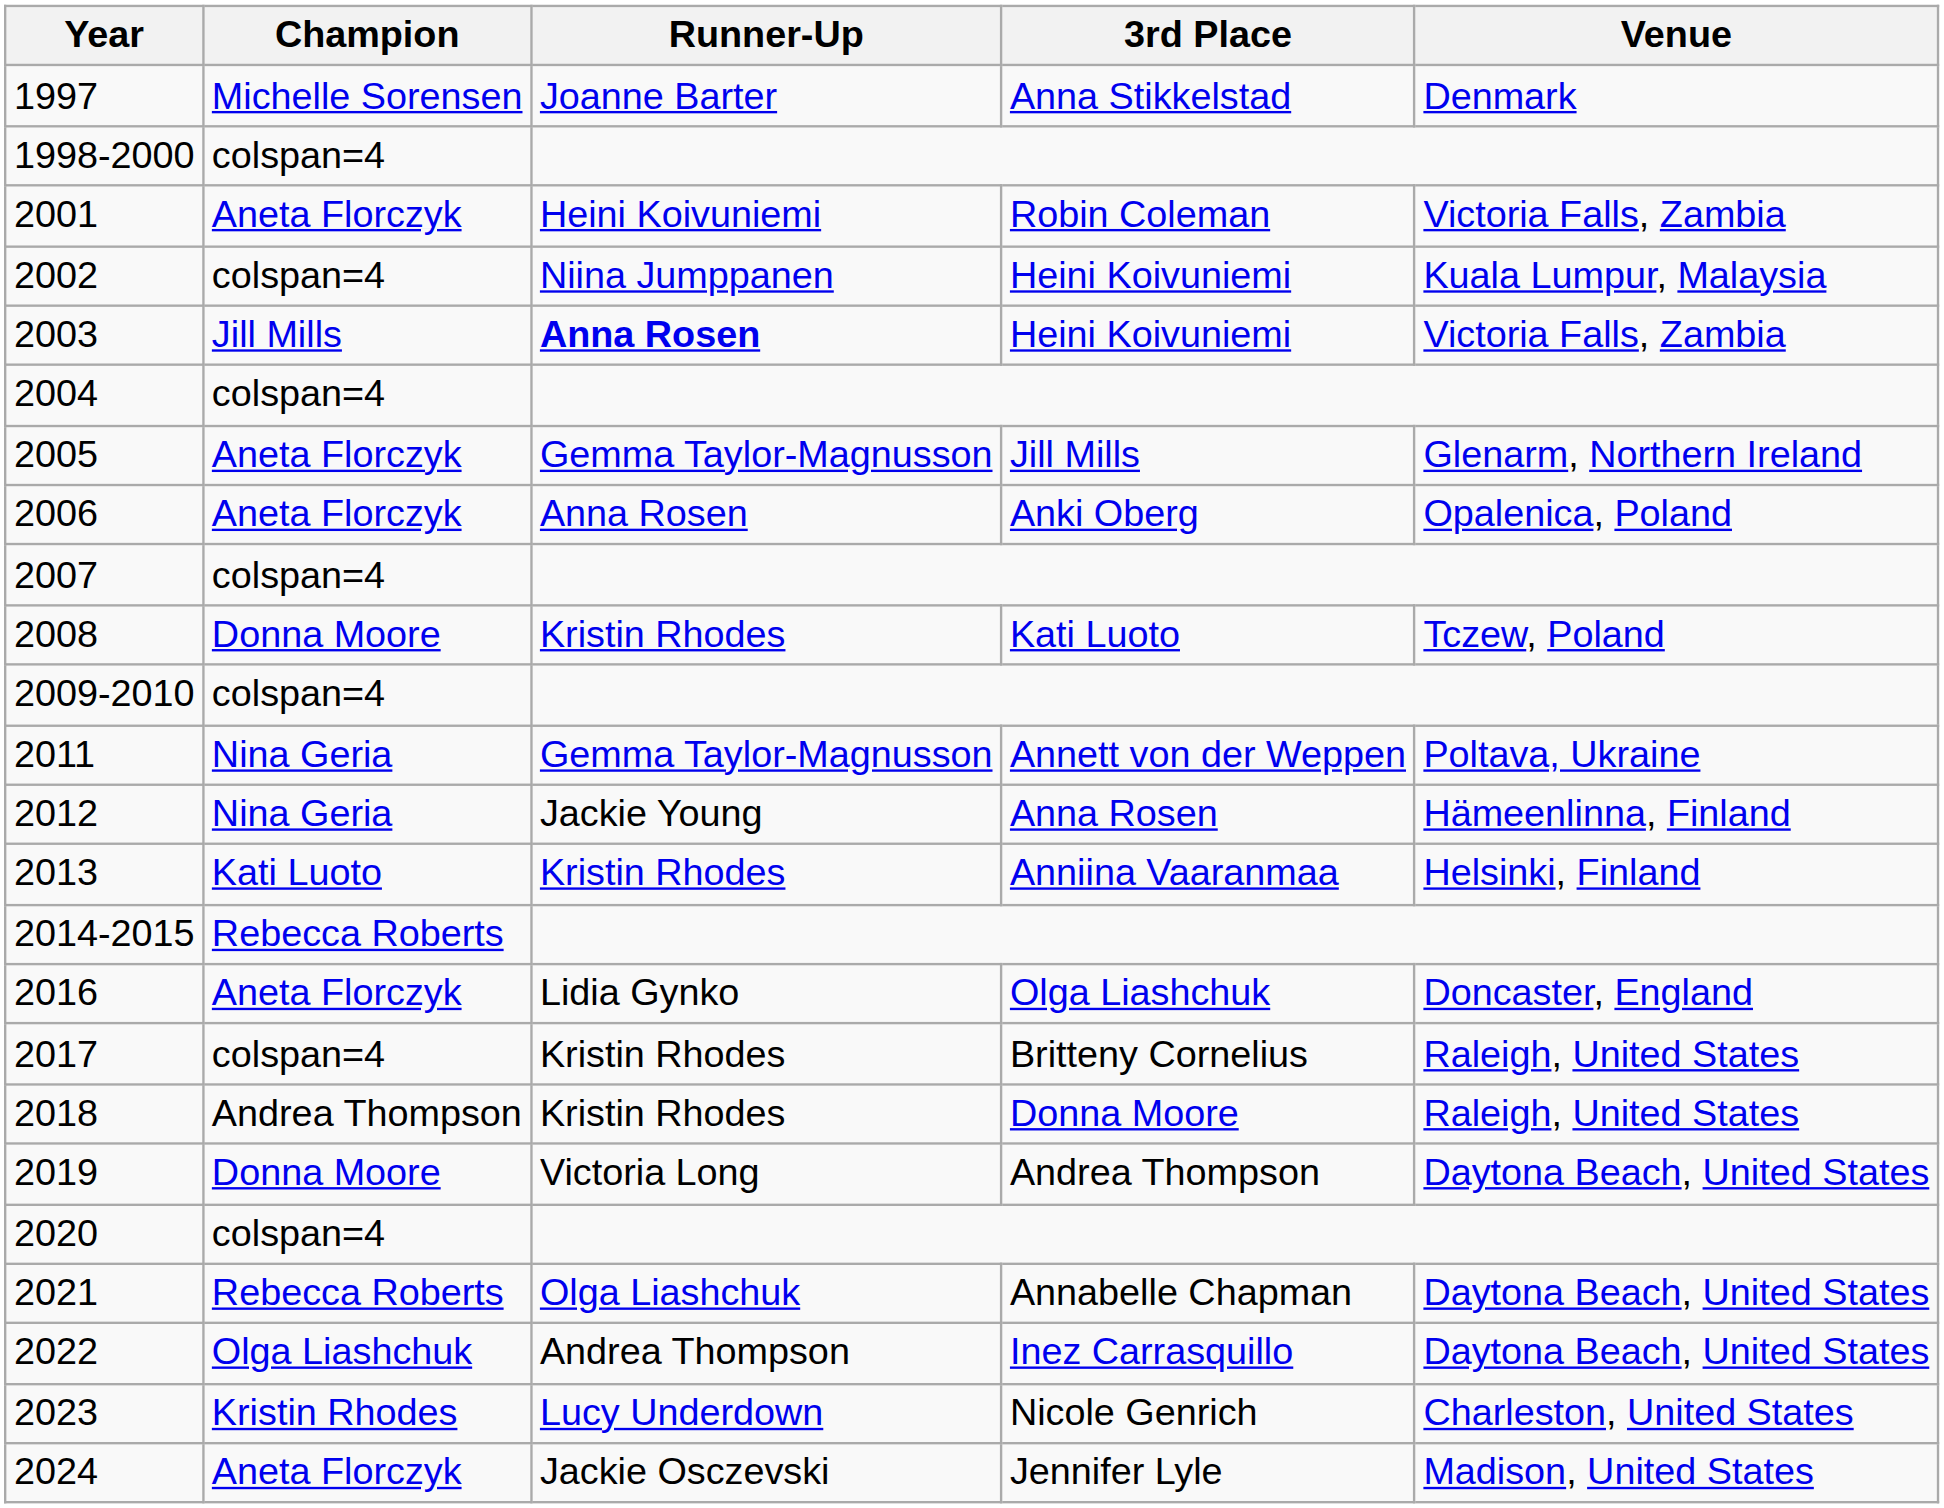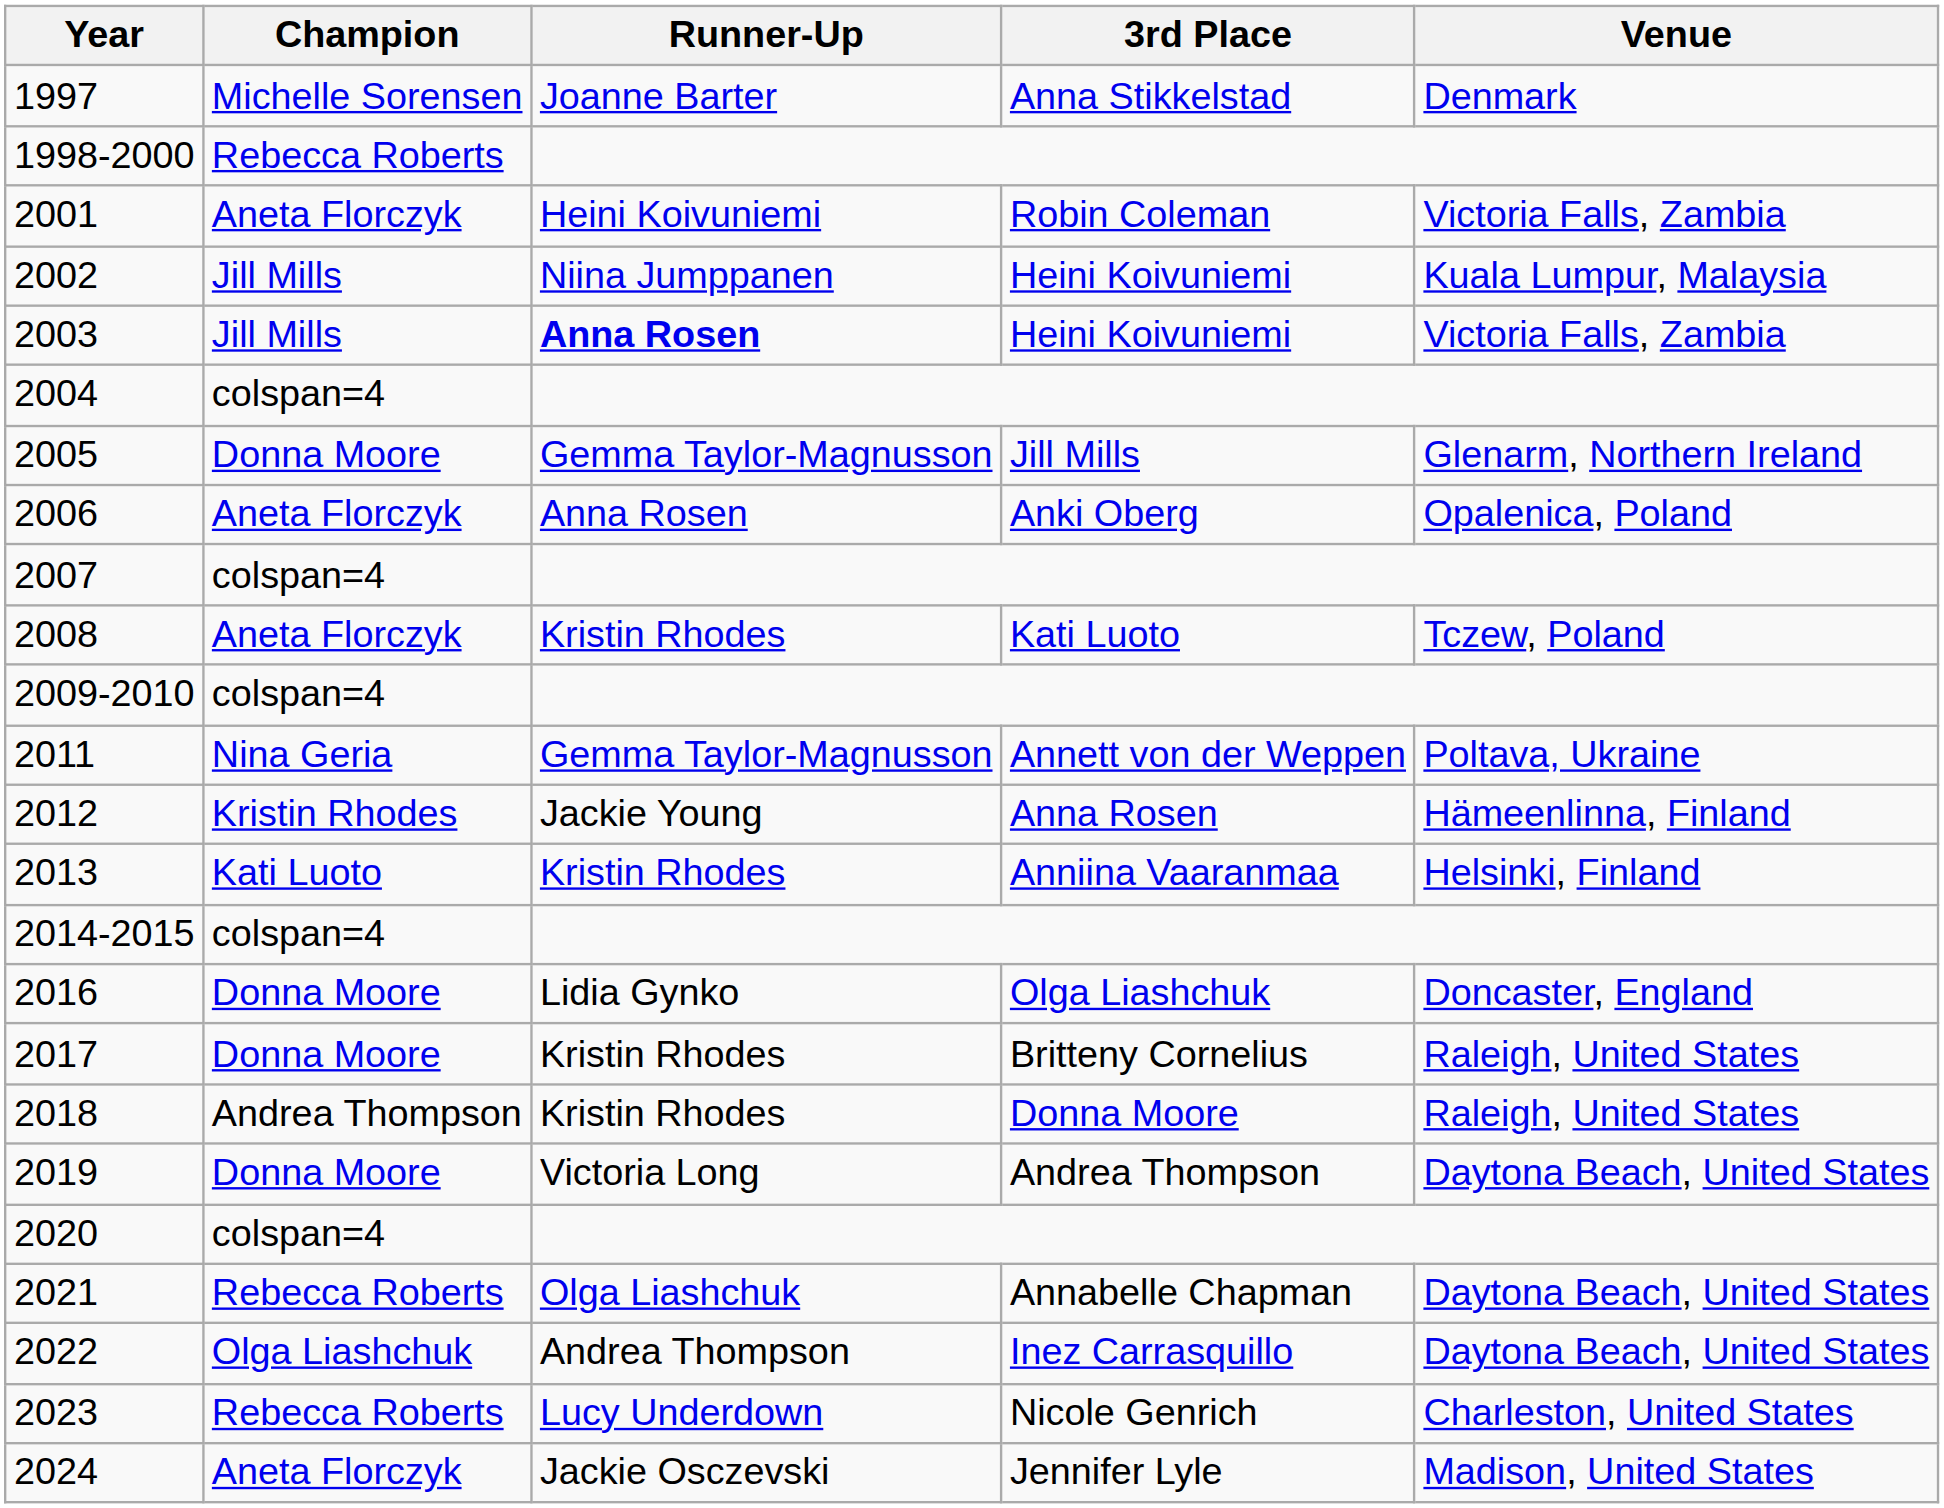(298, 154) colspan=4 -> (358, 154) Rebecca Roberts
(298, 274) colspan=4 -> (277, 274) Jill Mills
(337, 454) Aneta Florczyk -> (326, 454) Donna Moore
(326, 634) Donna Moore -> (337, 634) Aneta Florczyk
(302, 813) Nina Geria -> (335, 813) Kristin Rhodes
(358, 933) Rebecca Roberts -> (298, 933) colspan=4
(337, 993) Aneta Florczyk -> (326, 993) Donna Moore
(298, 1053) colspan=4 -> (326, 1053) Donna Moore
(335, 1412) Kristin Rhodes -> (358, 1412) Rebecca Roberts
